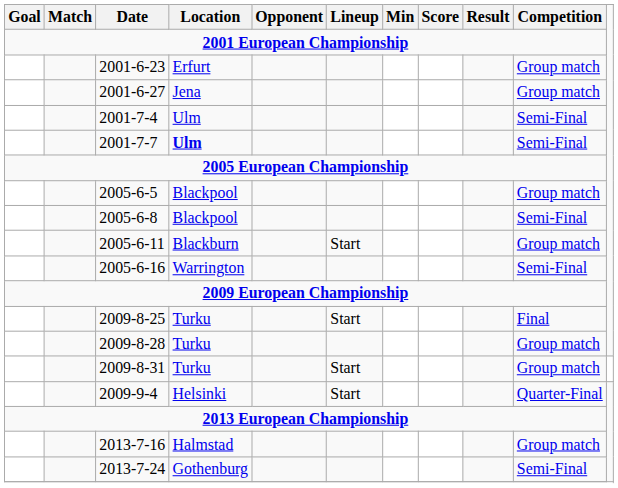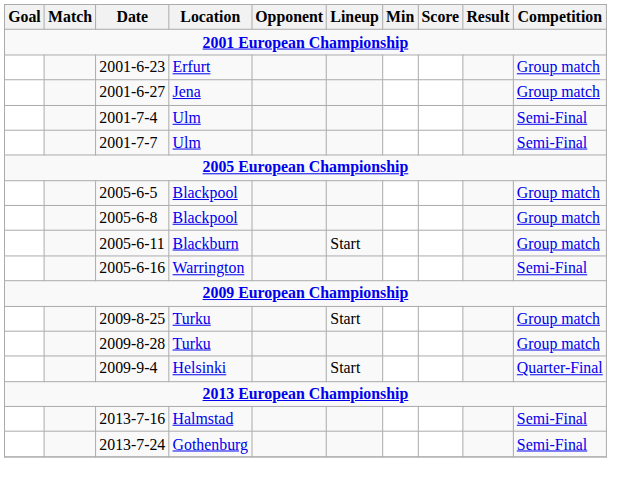(187, 142) bold -> (187, 142) normal
(552, 218) Semi-Final -> (558, 218) Group match
(533, 318) Final -> (558, 318) Group match
- row: (132, 368)
(558, 444) Group match -> (552, 419) Semi-Final
